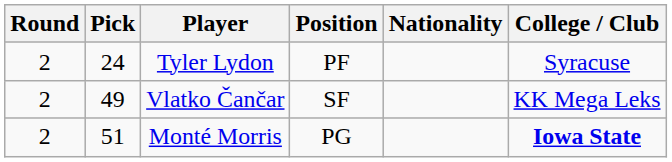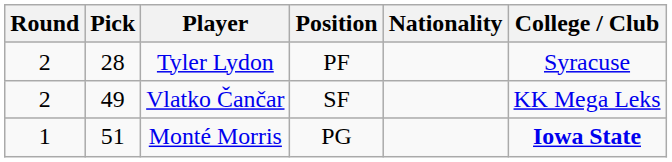(113, 61) 24 -> (113, 61) 28
(45, 136) 2 -> (45, 136) 1
